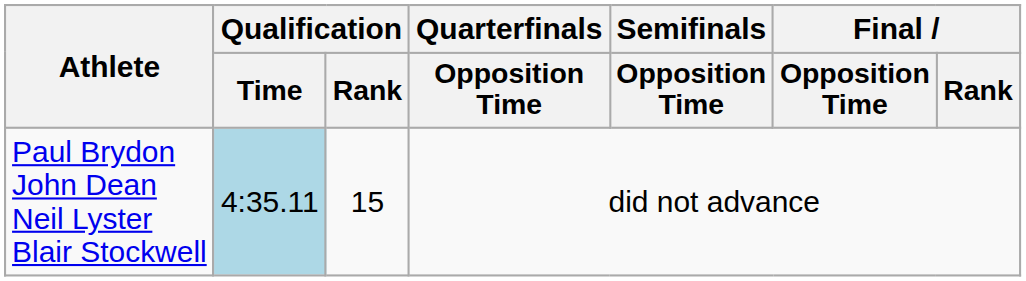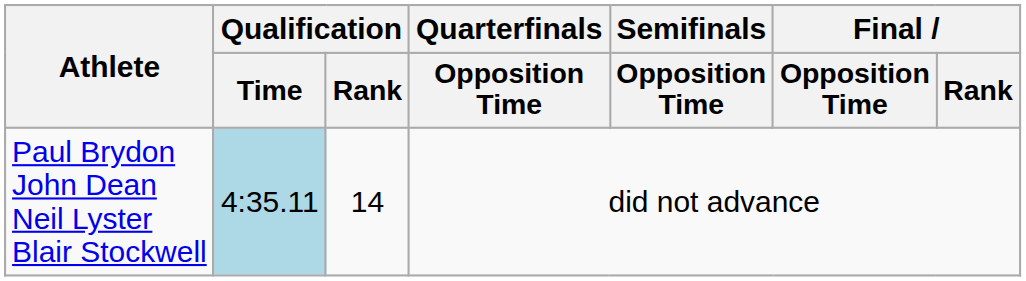(367, 202) 15 -> (367, 202) 14
